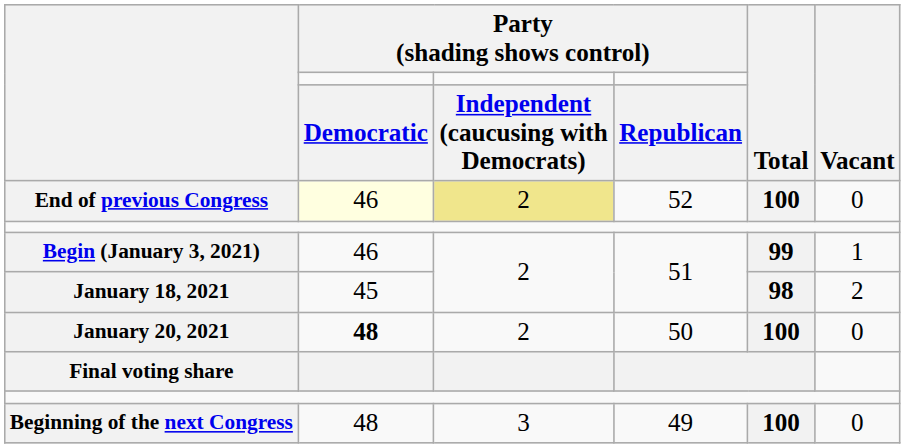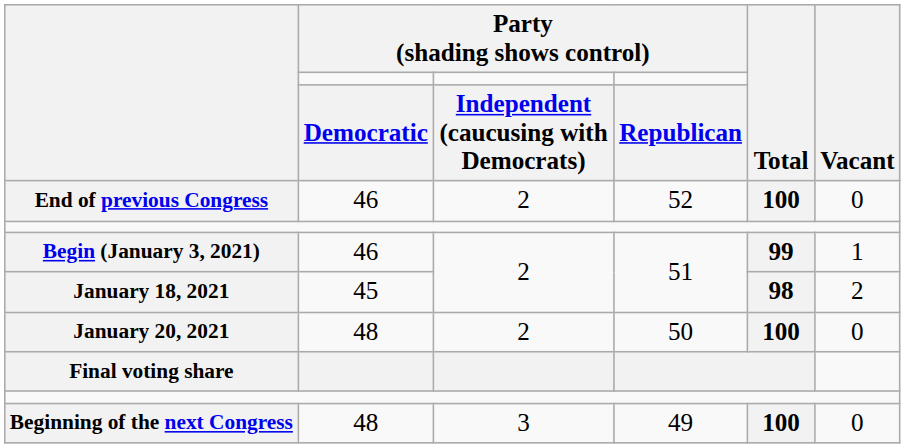(366, 200) lightyellow background -> (366, 200) no background
(524, 200) khaki background -> (524, 200) no background
(366, 331) bold -> (366, 331) normal
